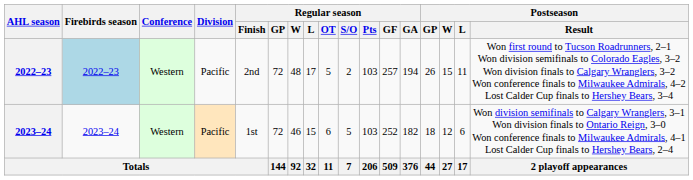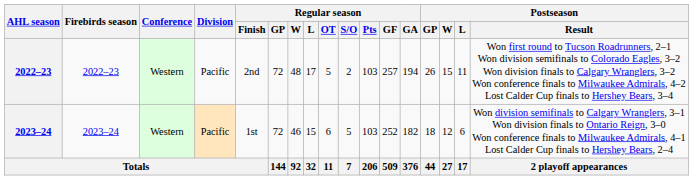(101, 71) lightblue background -> (101, 71) no background
